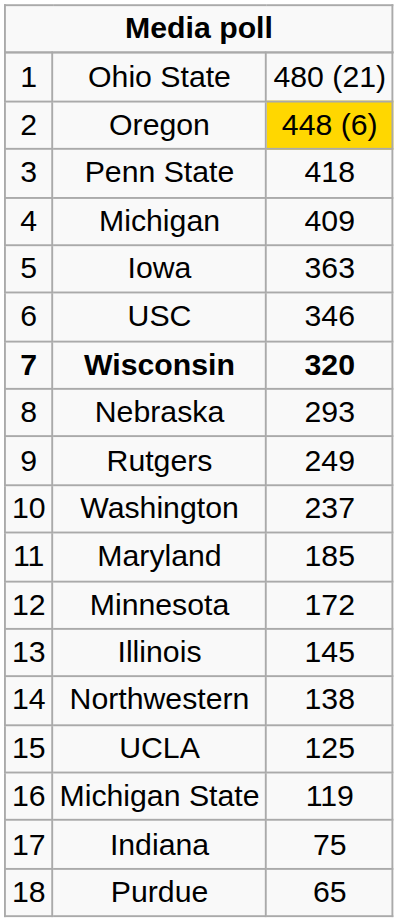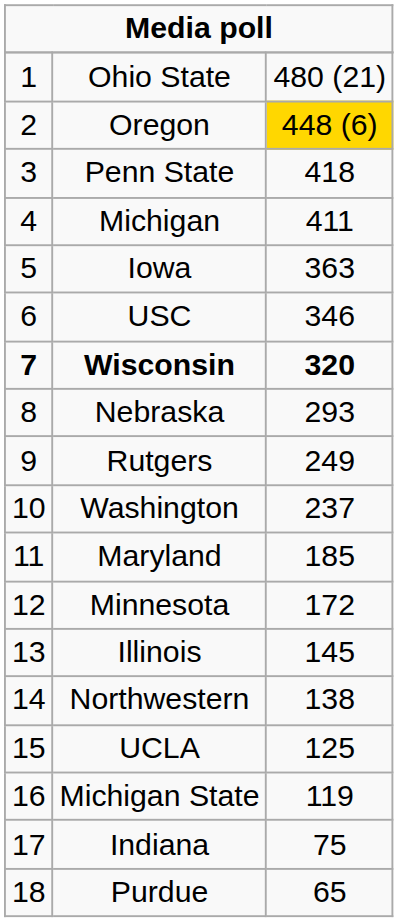(330, 220) 409 -> (330, 220) 411
